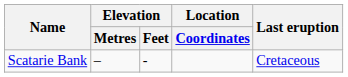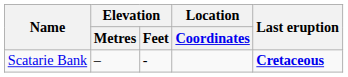(288, 60) normal -> (290, 60) bold
